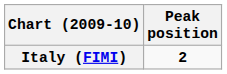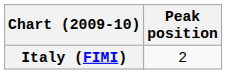(183, 57) bold -> (183, 57) normal
